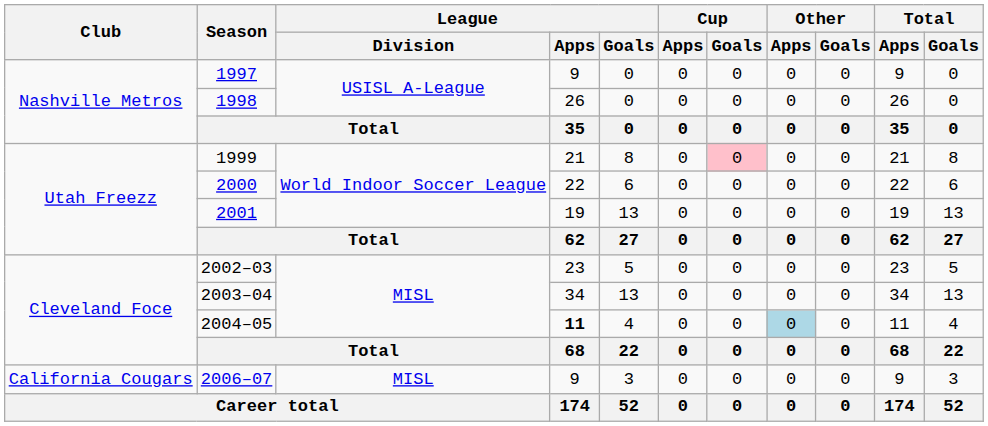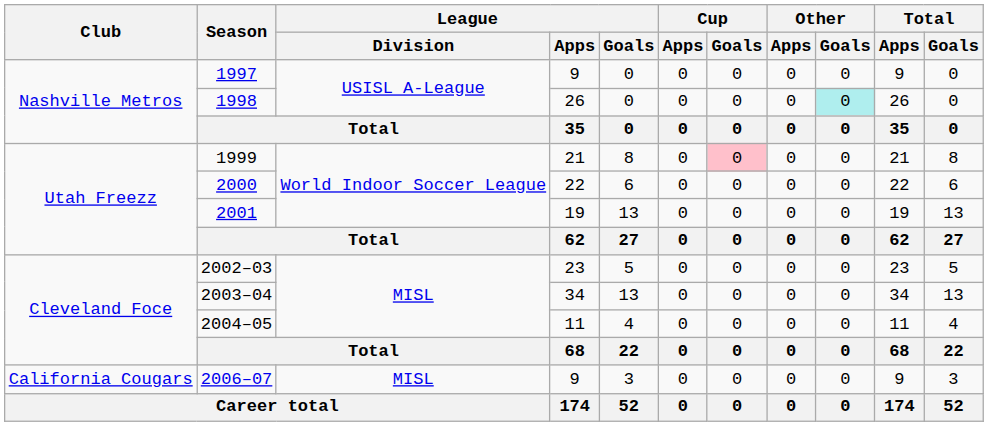(845, 102) no background -> (845, 102) paleturquoise background
(575, 324) bold -> (575, 324) normal
(791, 324) lightblue background -> (791, 324) no background
